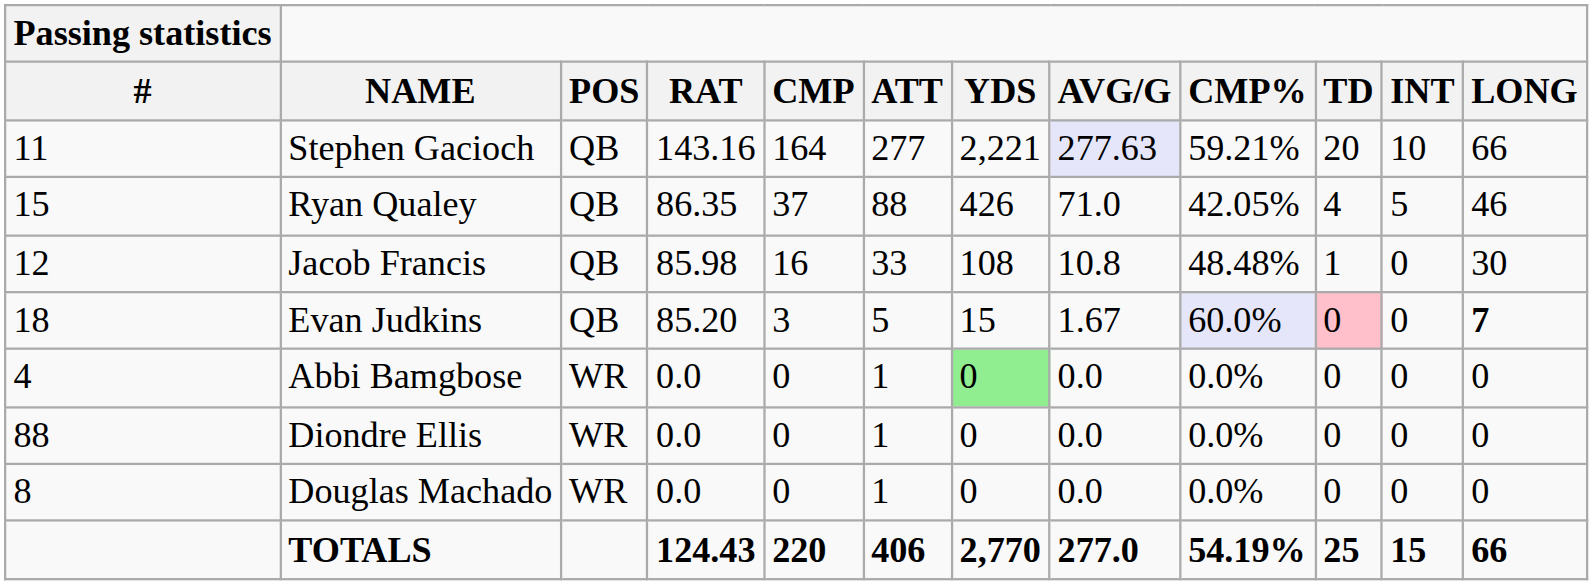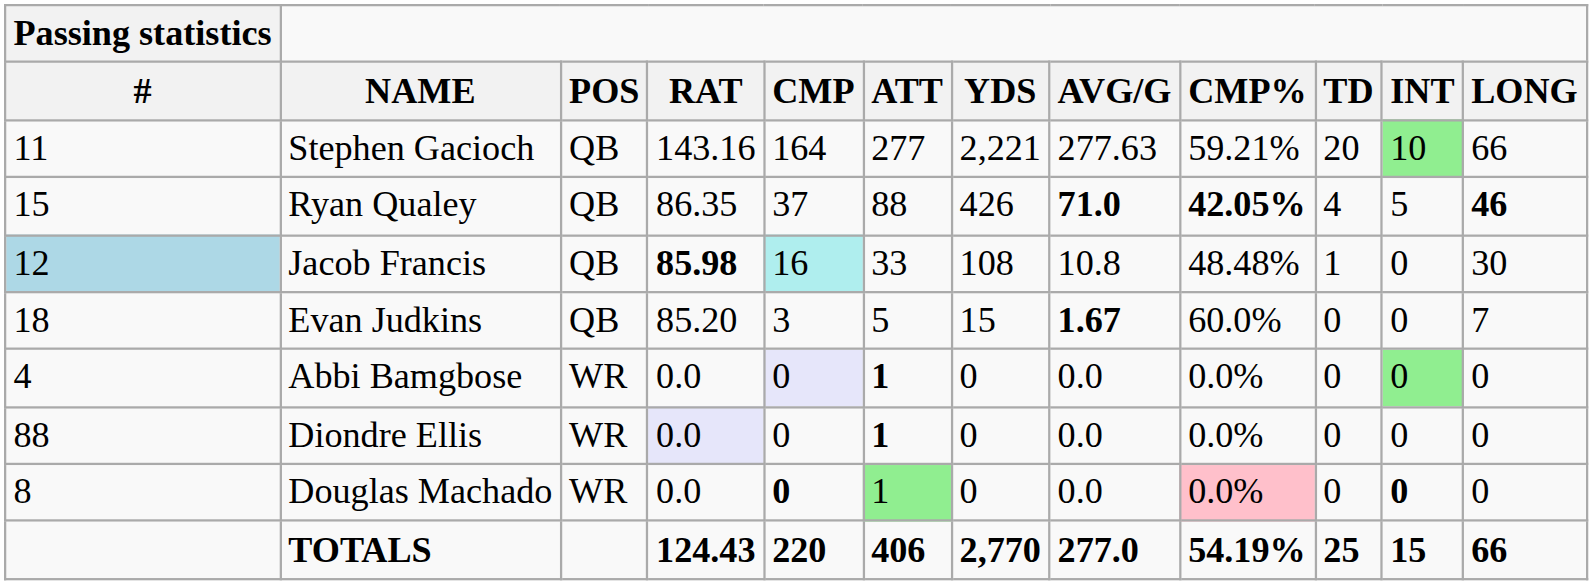(1107, 147) lavender background -> (1107, 147) no background
(1408, 147) no background -> (1408, 147) lightgreen background
(1089, 205) normal -> (1089, 205) bold
(1244, 205) normal -> (1247, 205) bold
(1489, 205) normal -> (1489, 205) bold
(32, 262) no background -> (32, 262) lightblue background
(697, 262) normal -> (697, 262) bold
(790, 262) no background -> (790, 262) paleturquoise background
(1089, 319) normal -> (1089, 319) bold
(1235, 319) lavender background -> (1235, 319) no background
(1332, 319) pink background -> (1332, 319) no background
(1480, 319) bold -> (1480, 319) normal
(781, 377) no background -> (781, 377) lavender background
(880, 377) normal -> (880, 377) bold
(969, 377) lightgreen background -> (969, 377) no background
(1399, 377) no background -> (1399, 377) lightgreen background
(679, 434) no background -> (679, 434) lavender background
(880, 434) normal -> (880, 434) bold
(781, 491) normal -> (781, 491) bold
(880, 491) no background -> (880, 491) lightgreen background
(1226, 491) no background -> (1226, 491) pink background
(1399, 491) normal -> (1399, 491) bold
